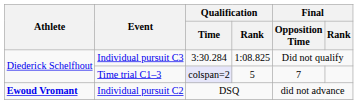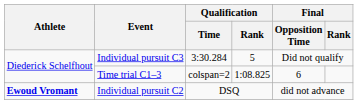(252, 58) 1:08.825 -> (252, 58) 5
(209, 74) lavender background -> (209, 74) no background
(252, 74) 5 -> (252, 74) 1:08.825
(299, 74) 7 -> (299, 74) 6
